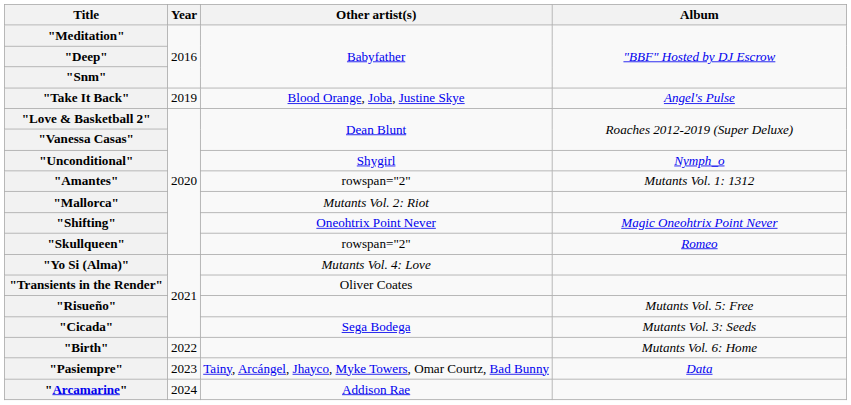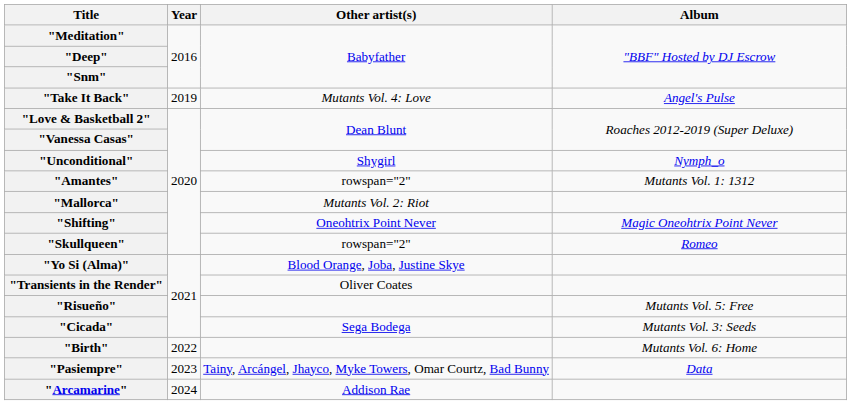(376, 98) Blood Orange, Joba, Justine Skye -> (376, 98) Mutants Vol. 4: Love
(376, 264) Mutants Vol. 4: Love -> (376, 264) Blood Orange, Joba, Justine Skye
